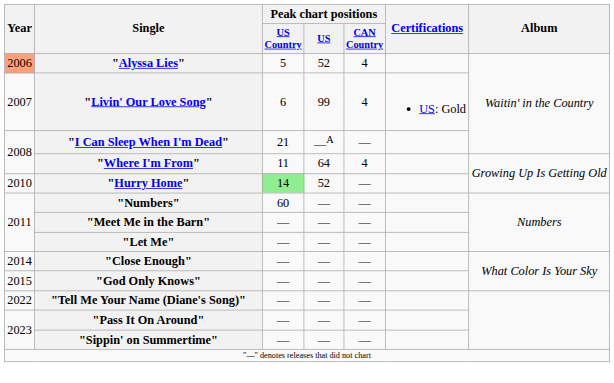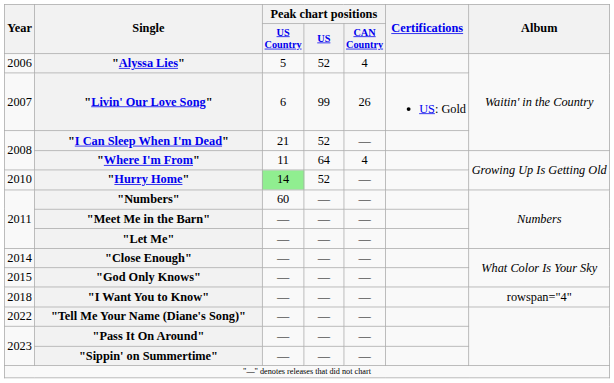(20, 63) lightsalmon background -> (20, 63) no background
(365, 102) 4 -> (365, 102) 26
(324, 142) —A -> (324, 140) 52
+ row: (148, 297)
